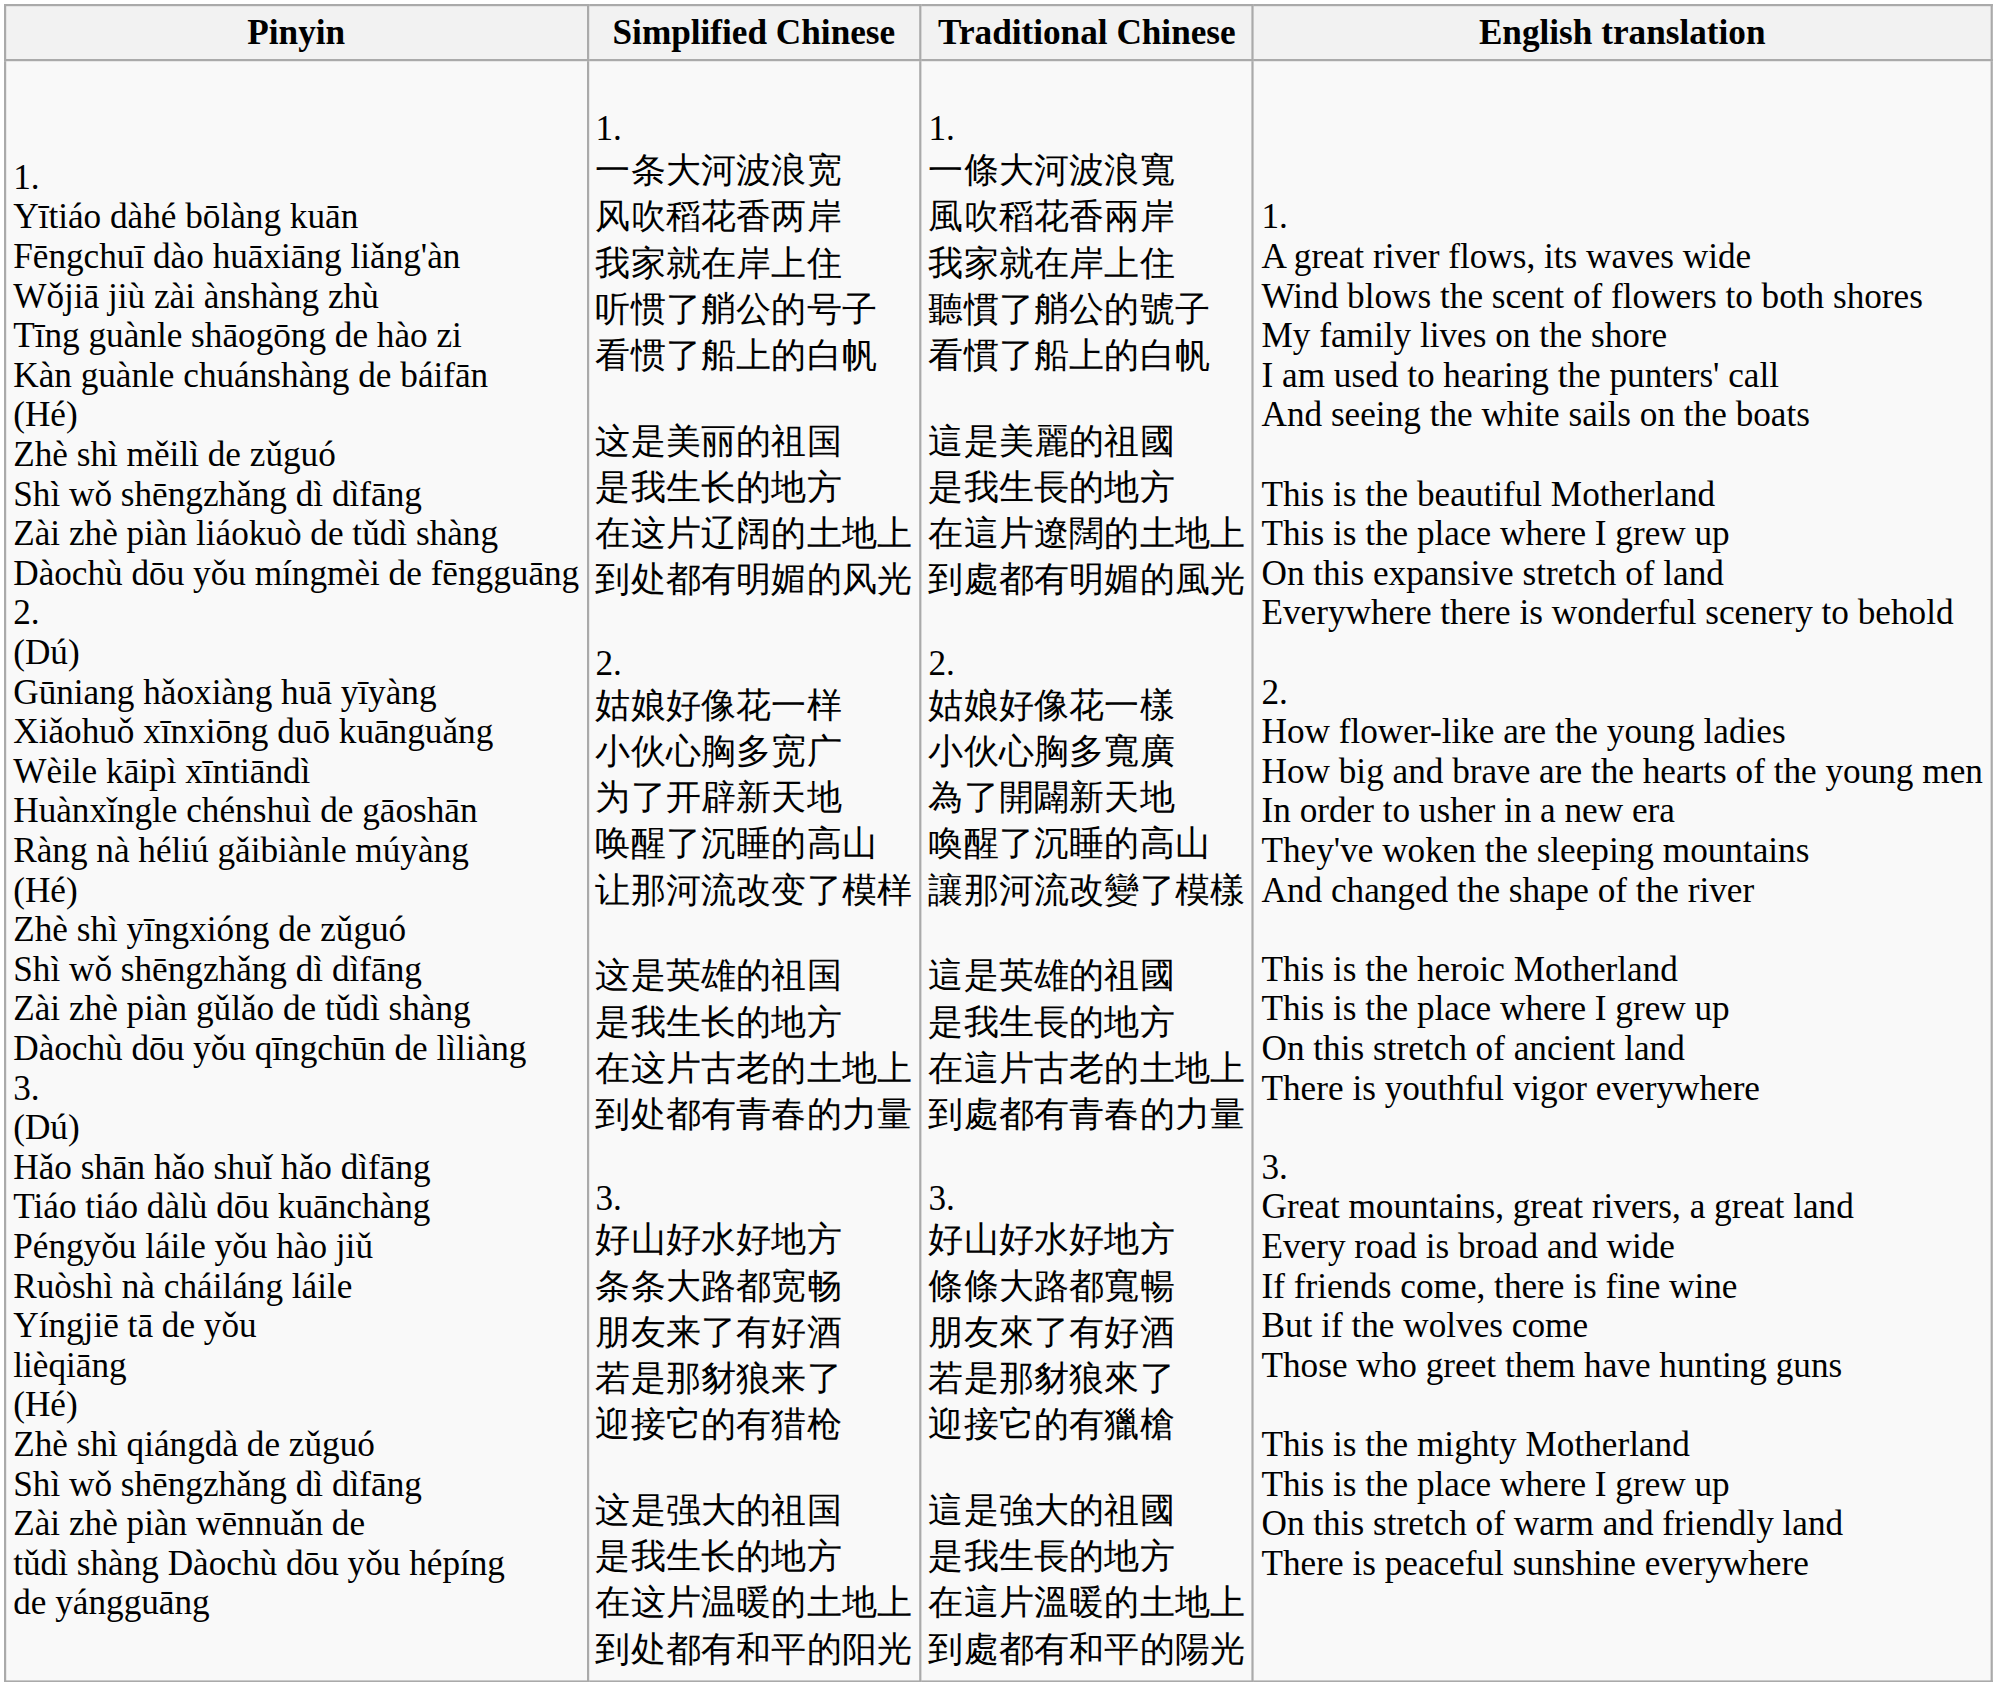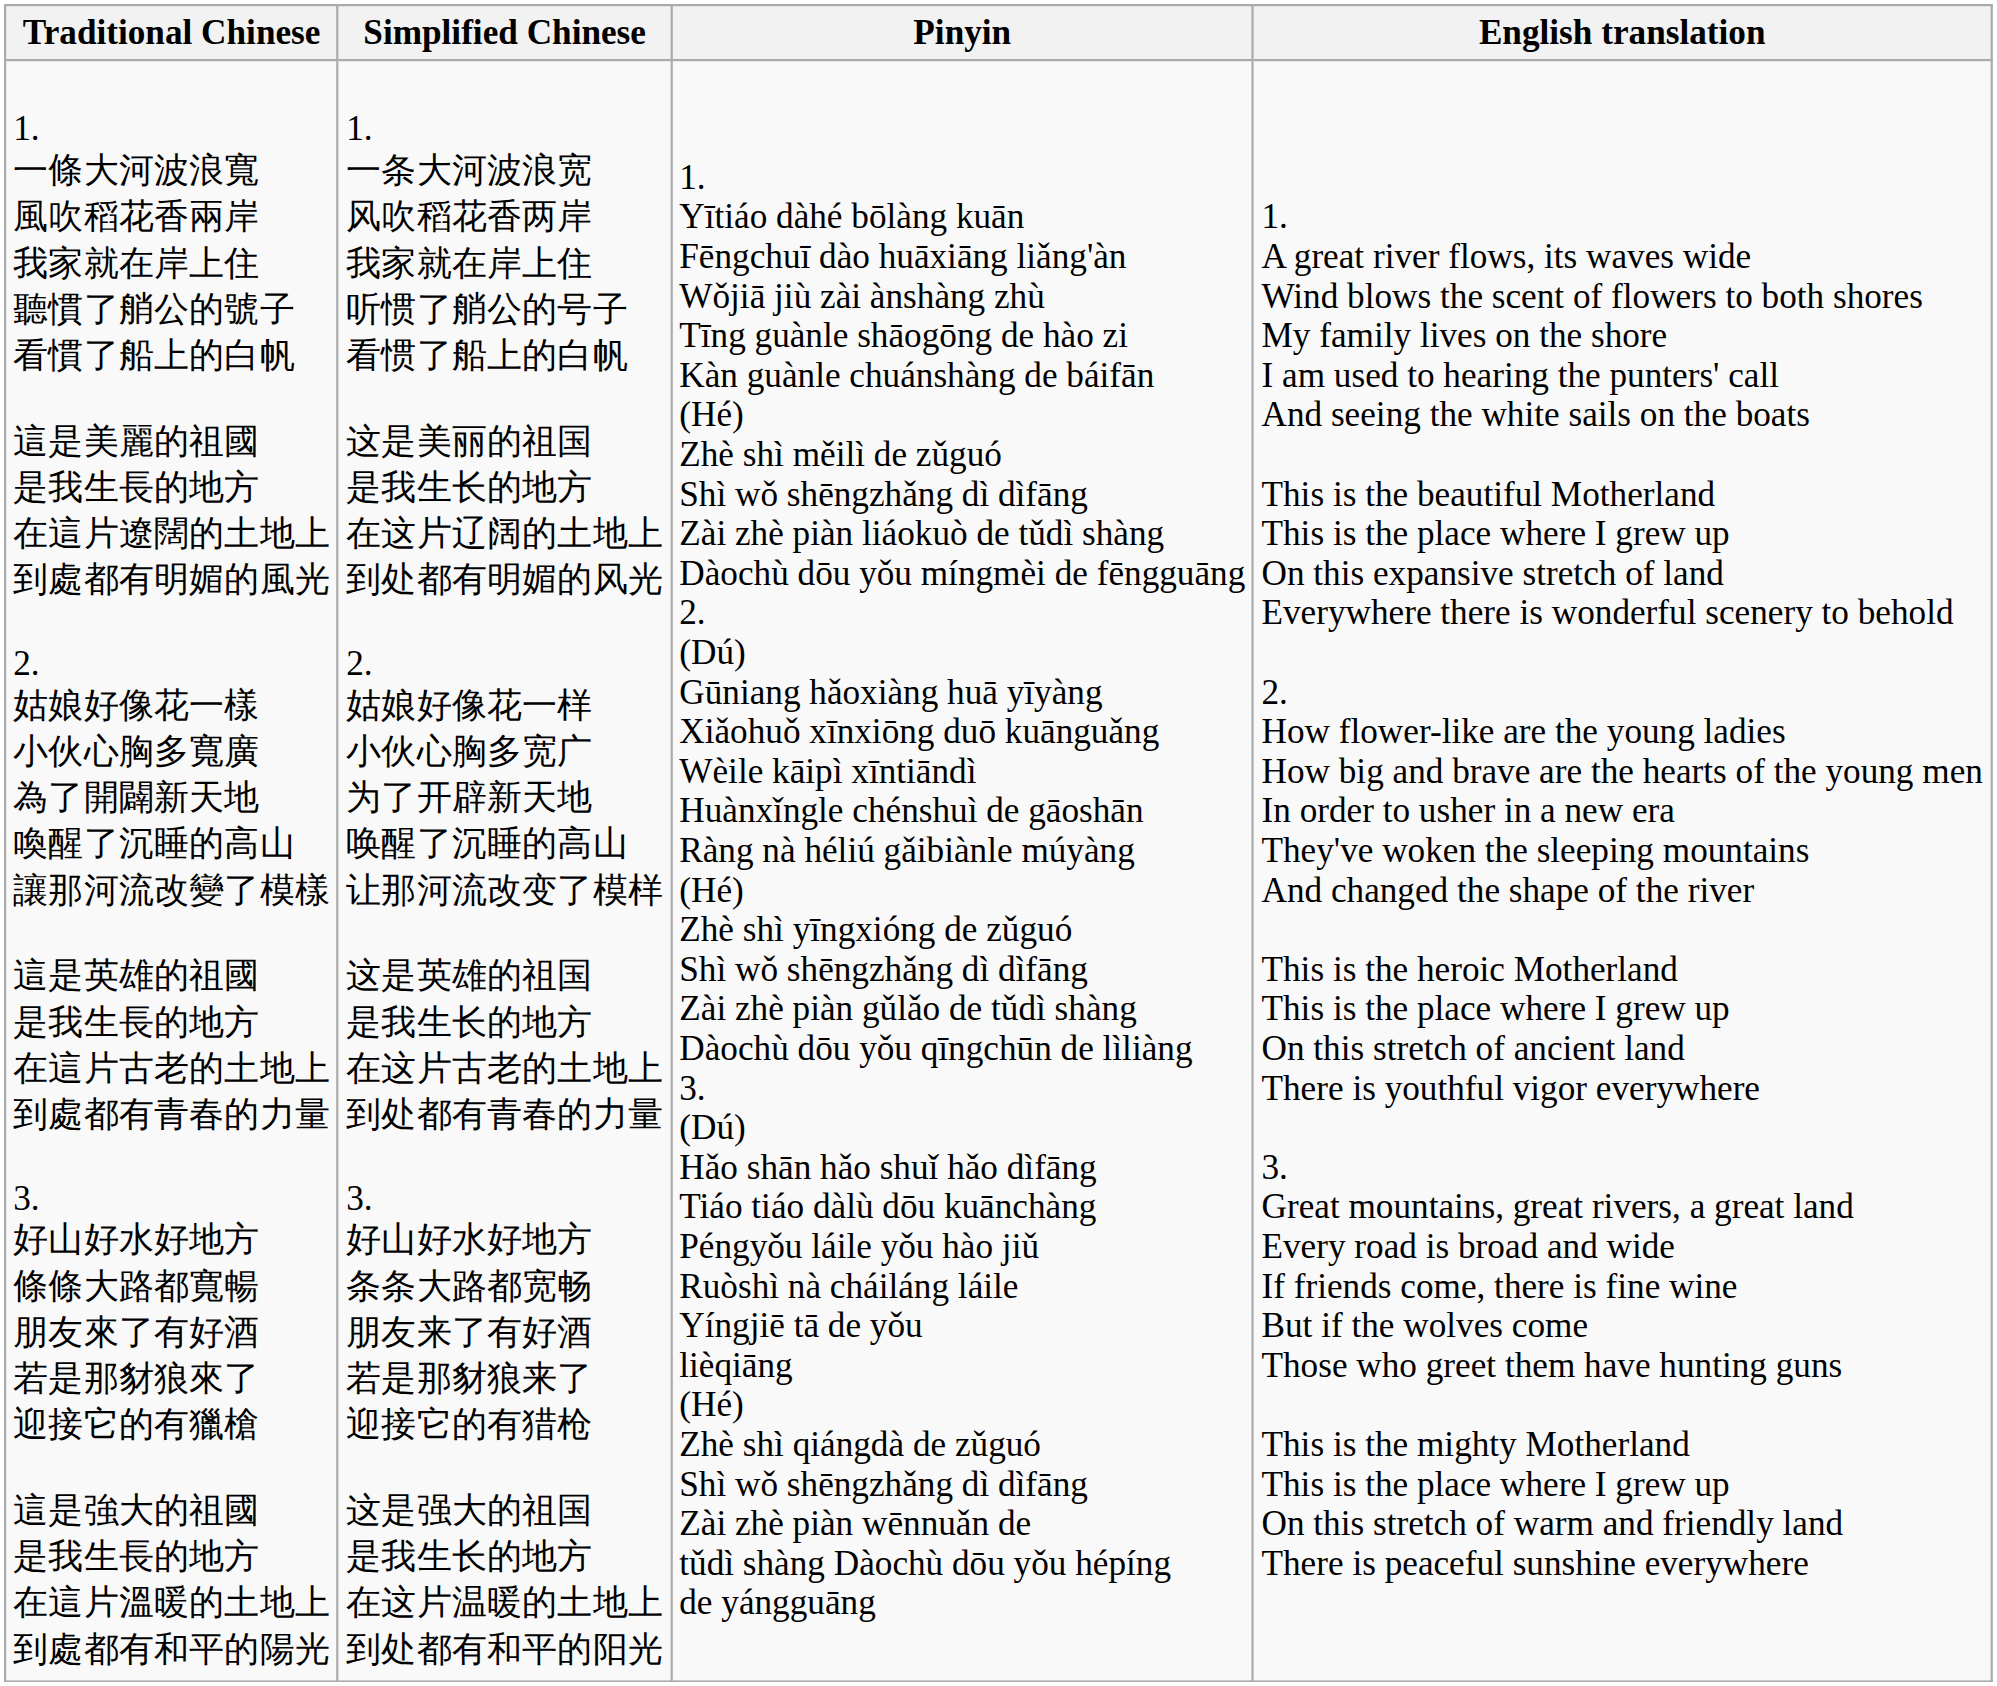columns swapped: (1087, 32) <-> (296, 32)
